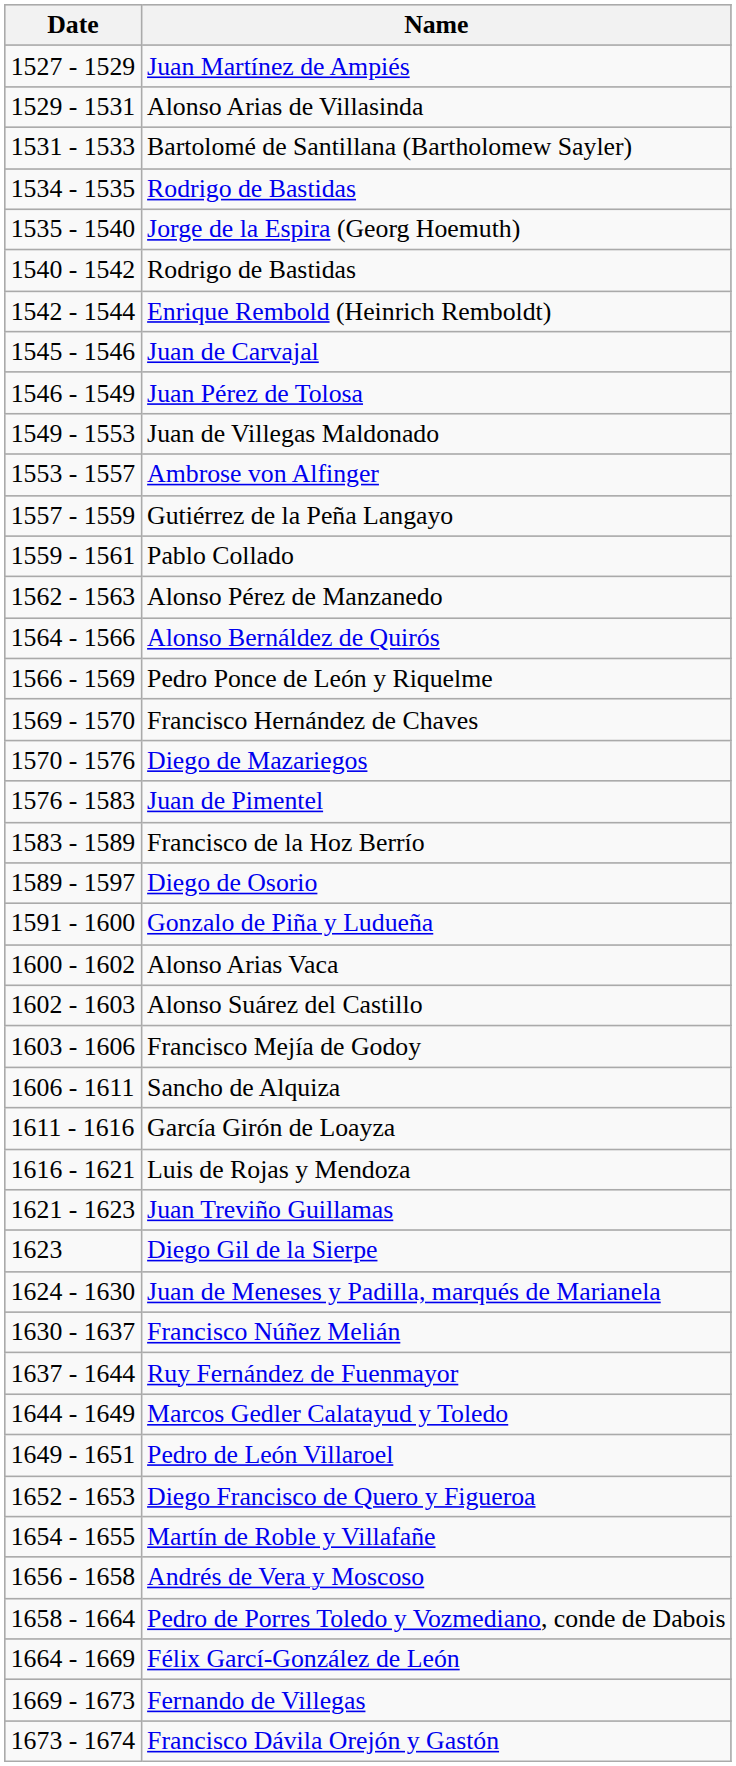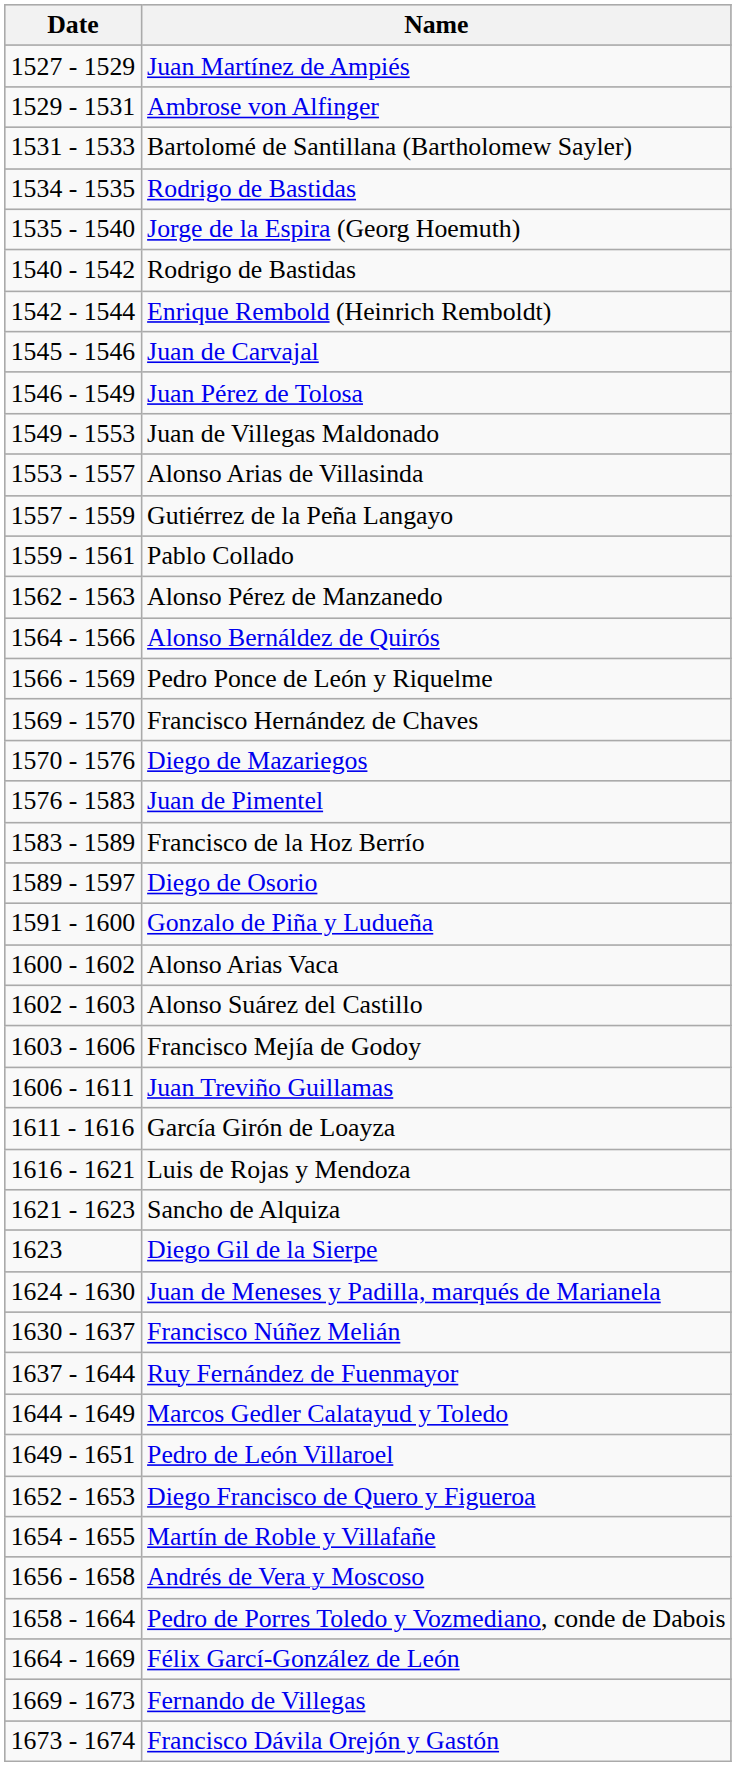(285, 106) Alonso Arias de Villasinda -> (263, 106) Ambrose von Alfinger
(263, 474) Ambrose von Alfinger -> (285, 474) Alonso Arias de Villasinda
(244, 1087) Sancho de Alquiza -> (270, 1087) Juan Treviño Guillamas
(270, 1209) Juan Treviño Guillamas -> (244, 1209) Sancho de Alquiza
